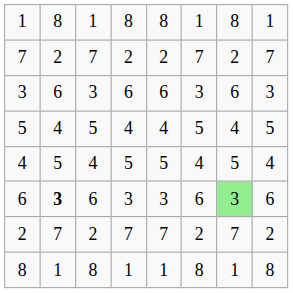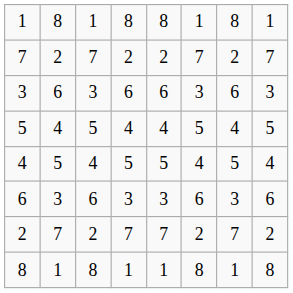(58, 199) bold -> (58, 199) normal
(235, 199) lightgreen background -> (235, 199) no background
